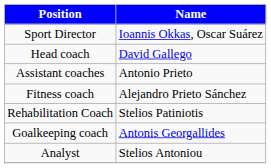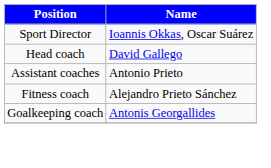- row: (60, 113)
- row: (60, 152)
